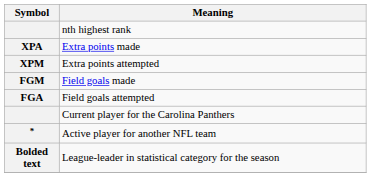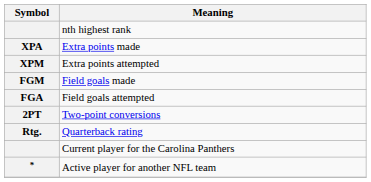+ row: (111, 115)
+ row: (102, 132)
- row: (171, 157)
